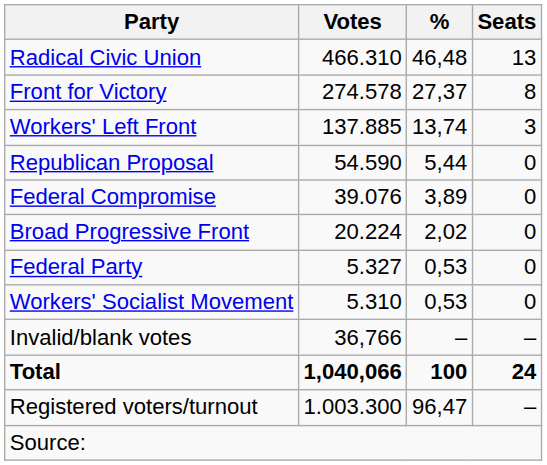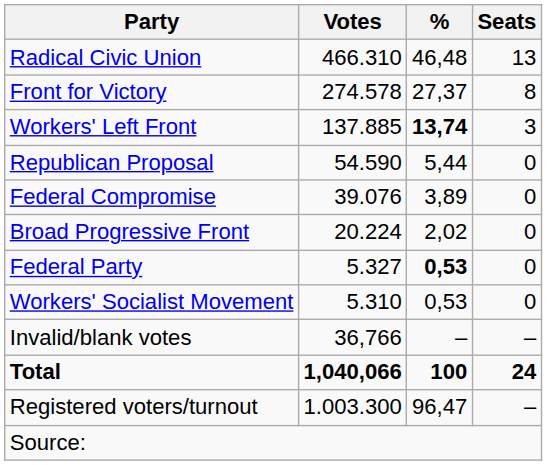(440, 127) normal -> (440, 127) bold
(446, 267) normal -> (446, 267) bold
